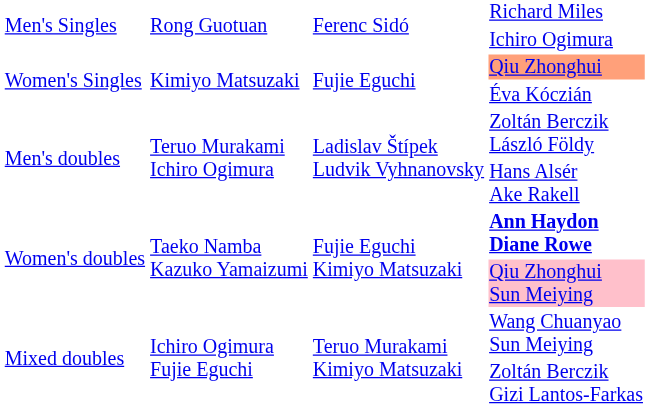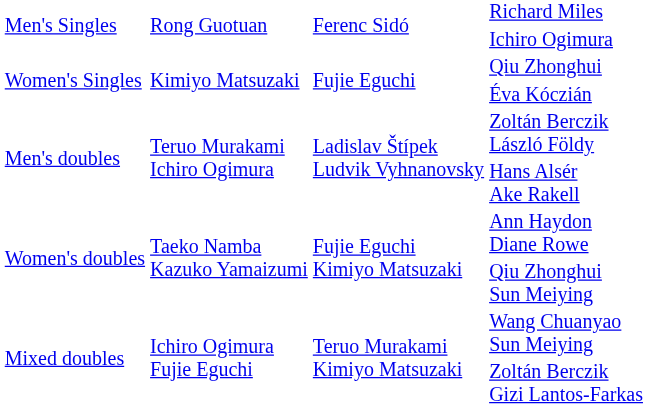(546, 66) lightsalmon background -> (546, 66) no background
(544, 233) bold -> (541, 233) normal
(546, 283) pink background -> (546, 283) no background
